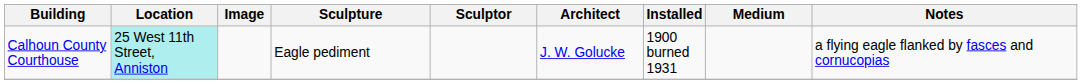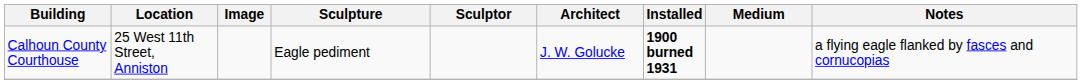(154, 52) paleturquoise background -> (154, 52) no background
(668, 52) normal -> (670, 52) bold
